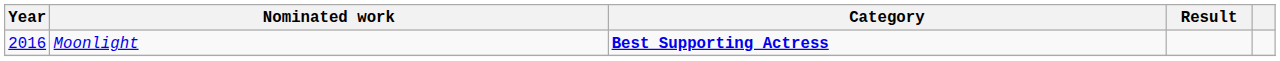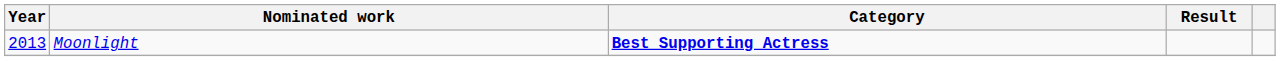(27, 43) 2016 -> (27, 43) 2013
